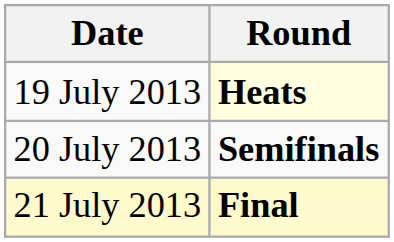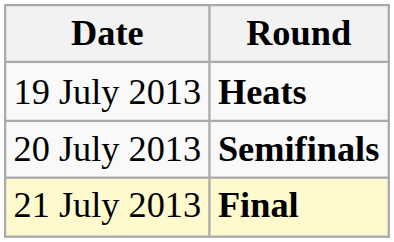(262, 90) lightyellow background -> (262, 90) no background
